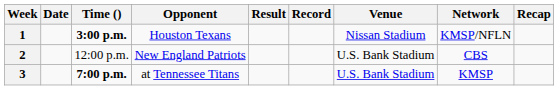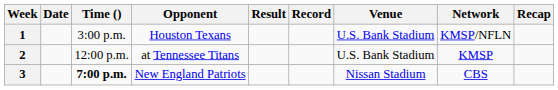(102, 34) bold -> (102, 34) normal
(386, 34) Nissan Stadium -> (386, 34) U.S. Bank Stadium
(190, 54) New England Patriots -> (190, 54) at Tennessee Titans
(476, 54) CBS -> (476, 54) KMSP
(190, 74) at Tennessee Titans -> (190, 74) New England Patriots
(386, 74) U.S. Bank Stadium -> (386, 74) Nissan Stadium
(476, 74) KMSP -> (476, 74) CBS
